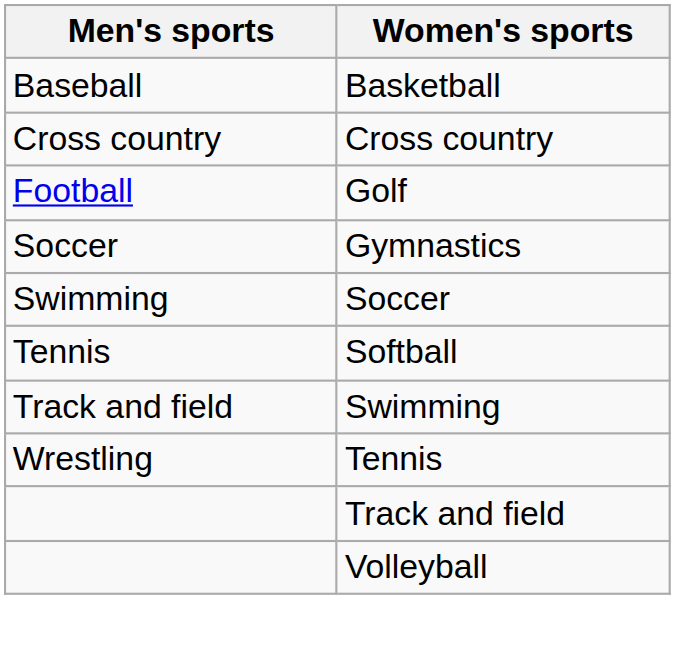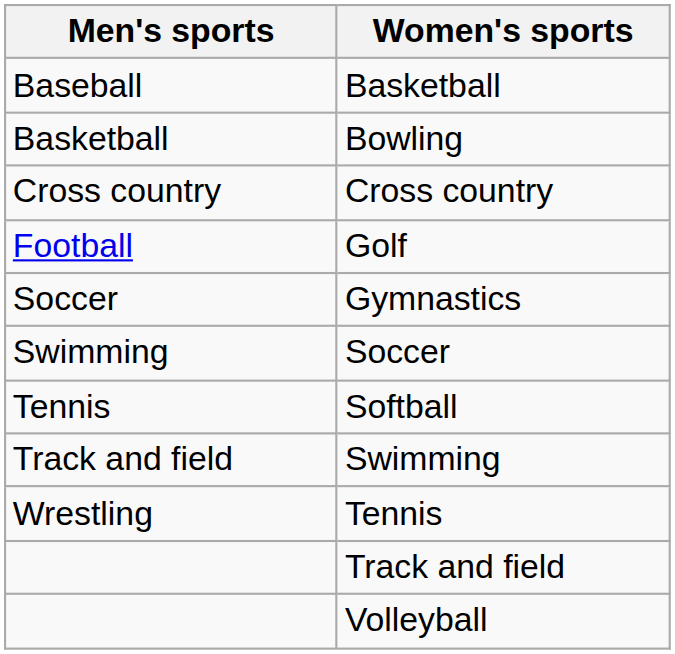+ row: (404, 138)
